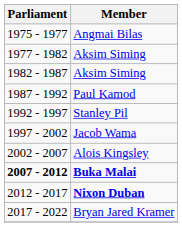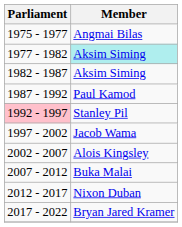(110, 53) no background -> (110, 53) paleturquoise background
(37, 113) no background -> (37, 113) pink background
(37, 172) bold -> (37, 172) normal
(105, 172) bold -> (103, 172) normal
(109, 192) bold -> (107, 192) normal
